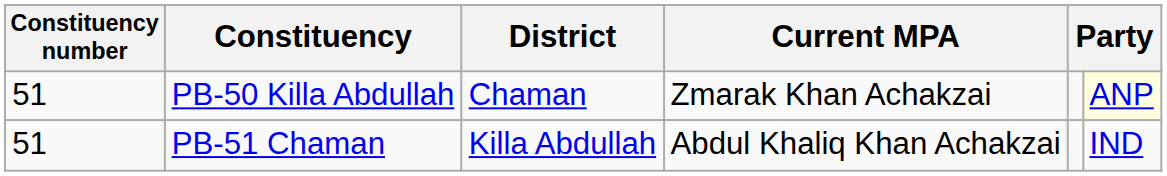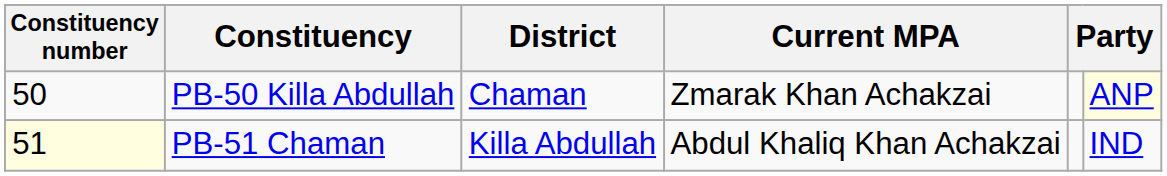(30, 95) 51 -> (30, 95) 50
(30, 144) no background -> (30, 144) lightyellow background
